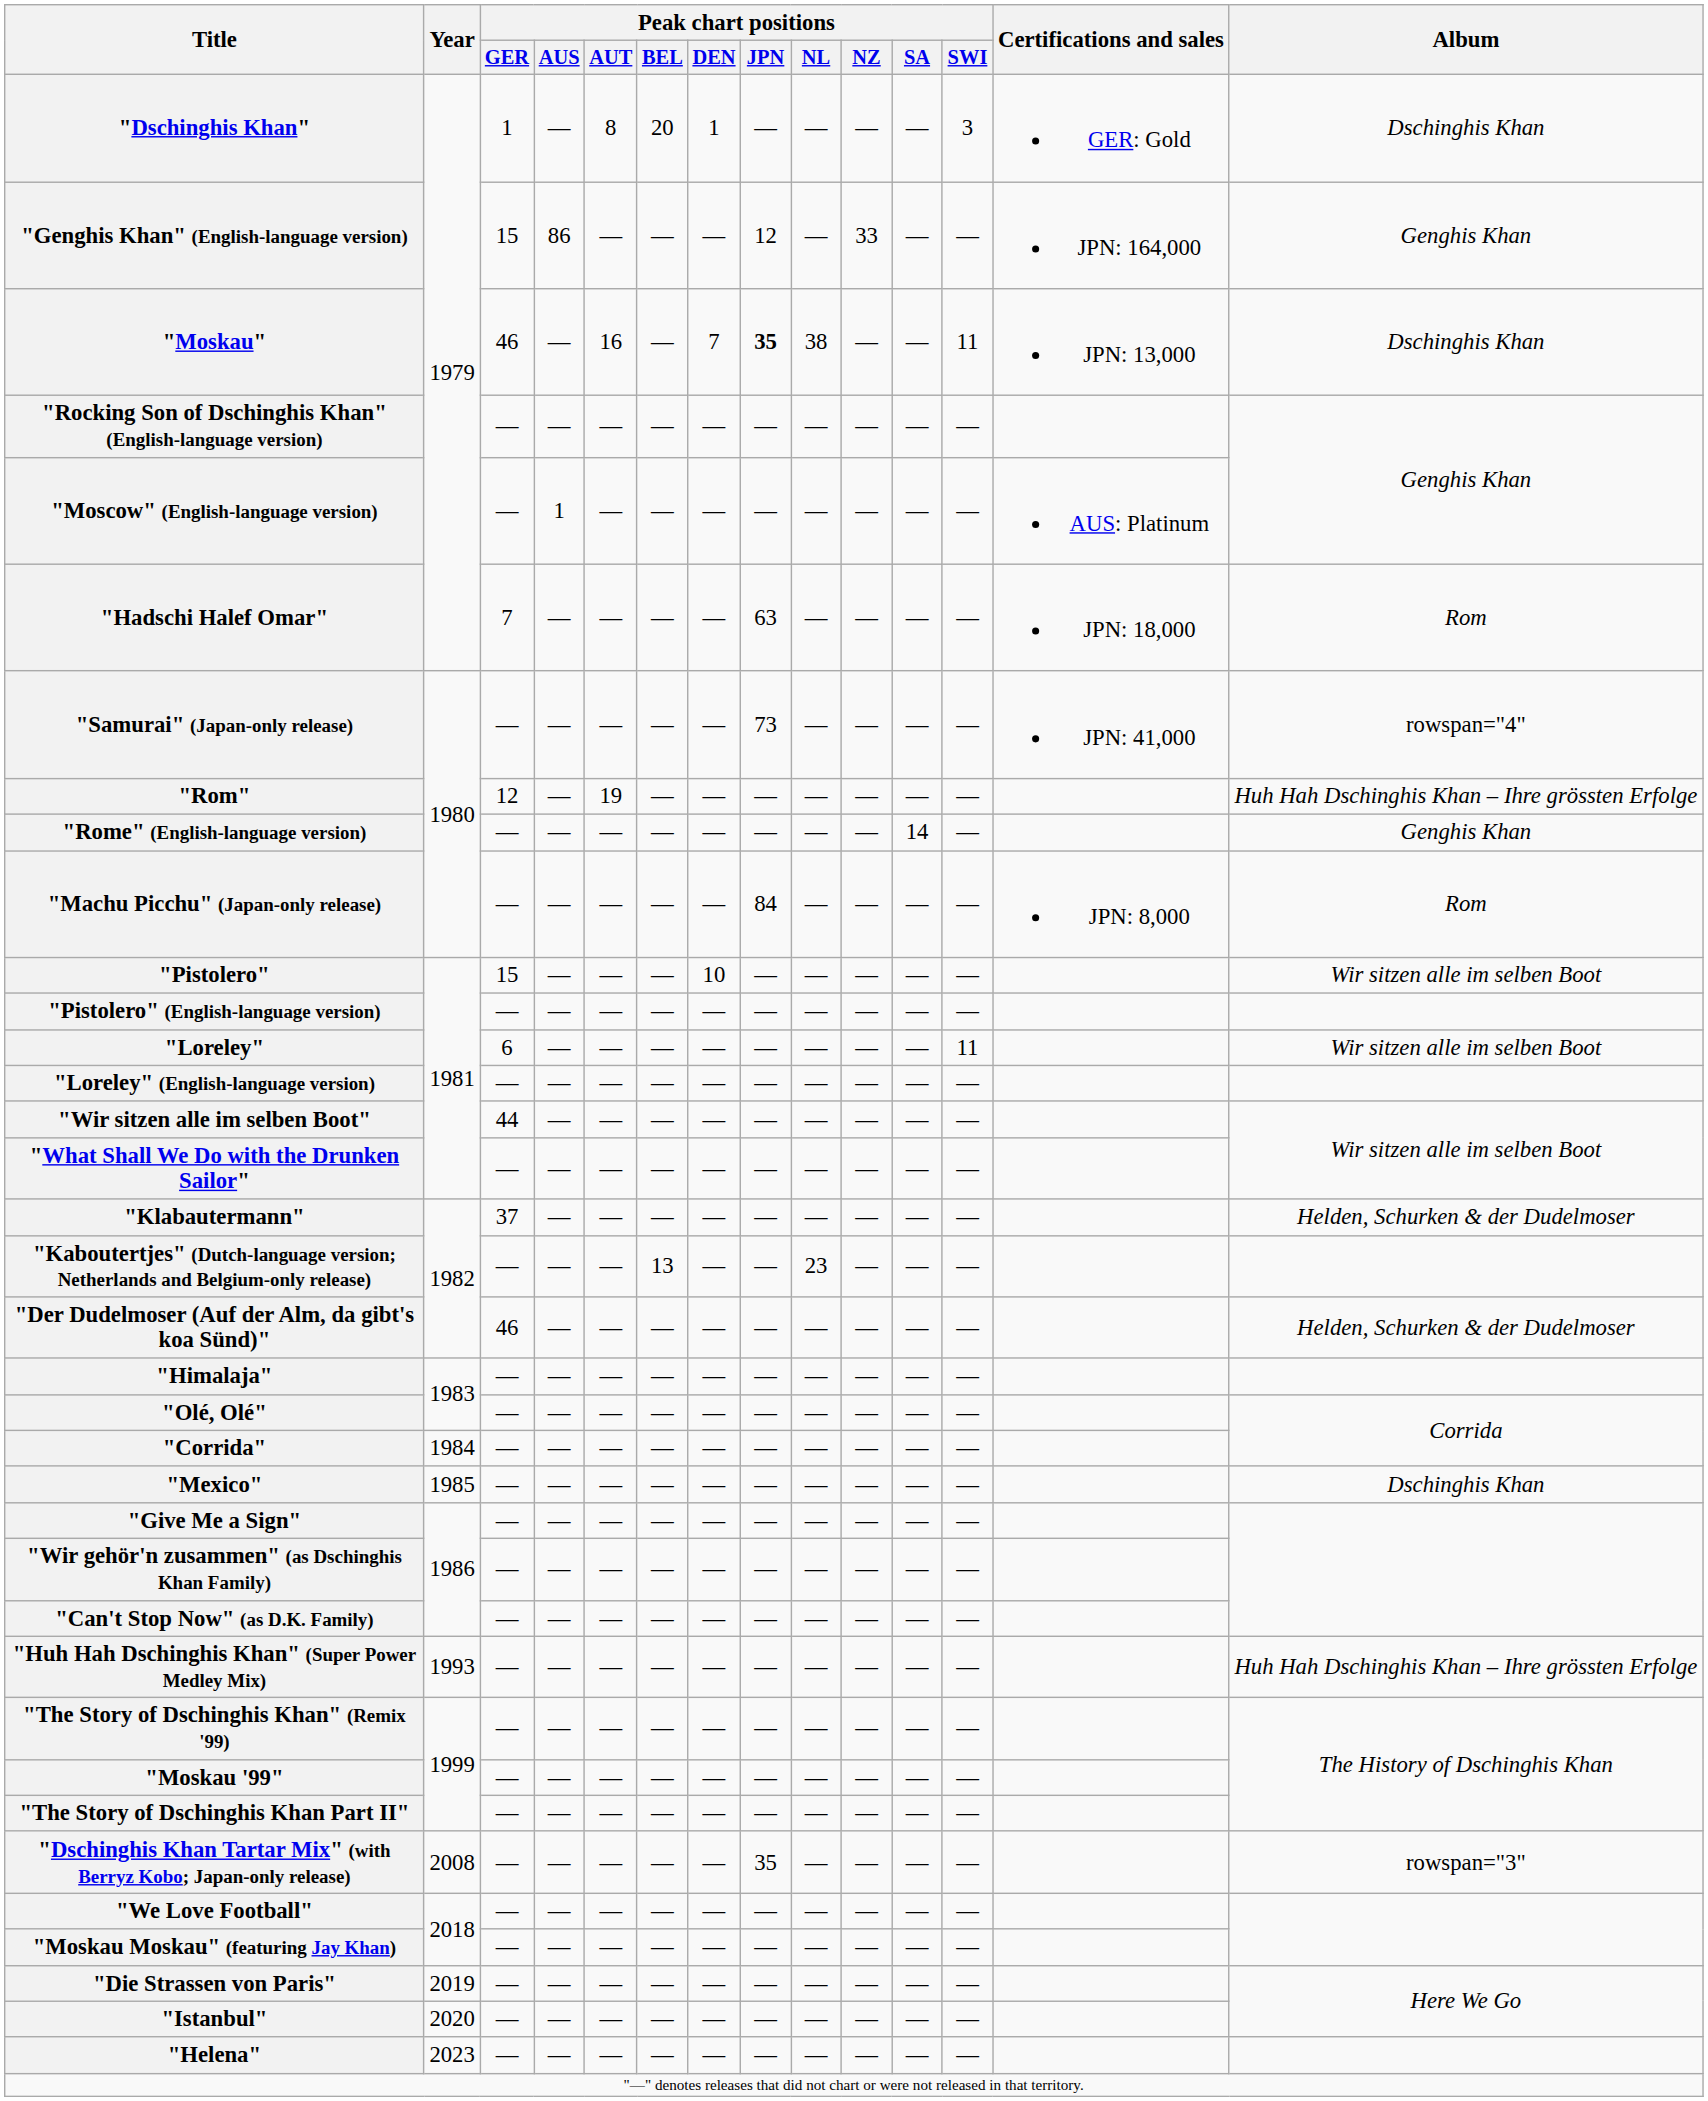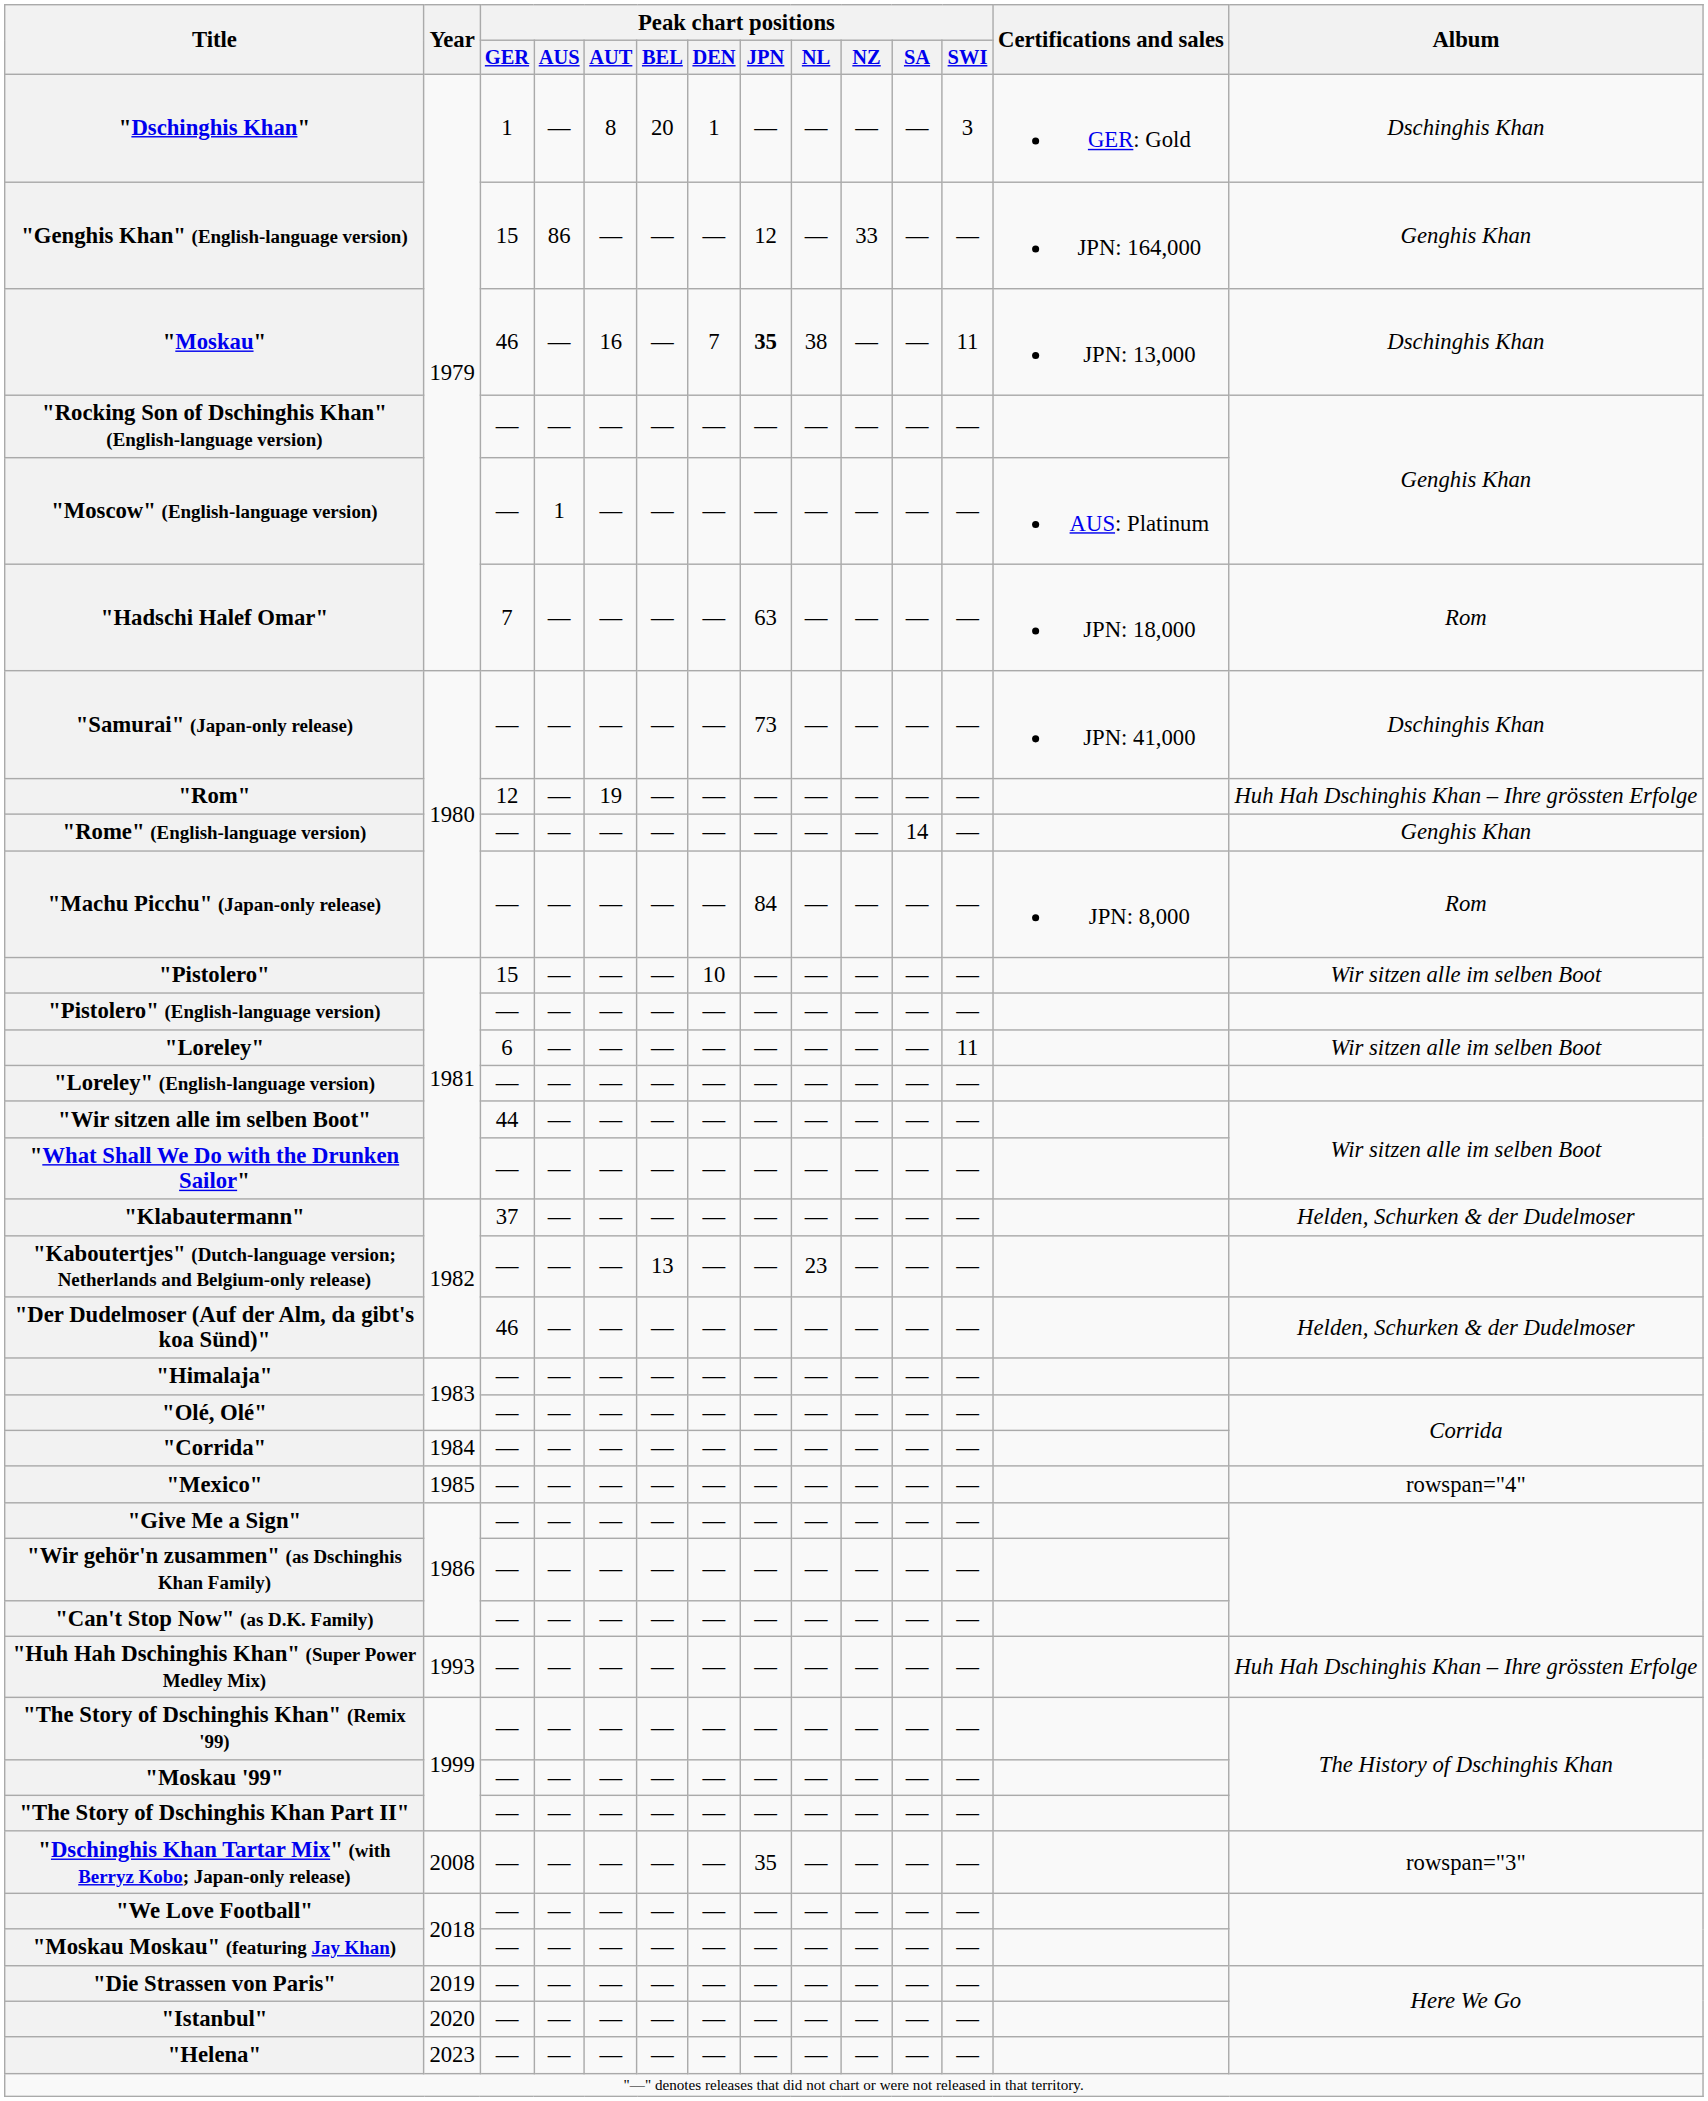(1466, 724) rowspan="4" -> (1466, 724) Dschinghis Khan
(1466, 1484) Dschinghis Khan -> (1466, 1484) rowspan="4"
